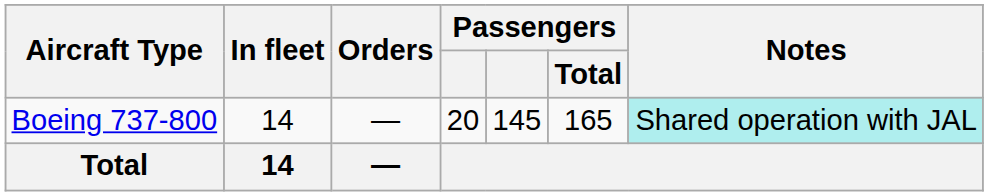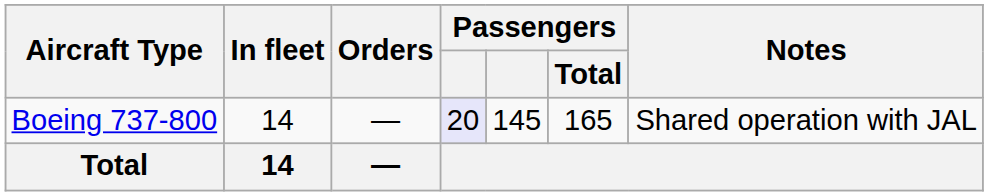(463, 119) no background -> (463, 119) lavender background
(806, 119) paleturquoise background -> (806, 119) no background
